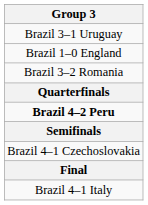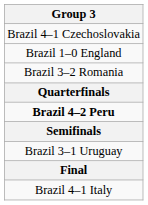(74, 33) Brazil 3–1 Uruguay -> (74, 33) Brazil 4–1 Czechoslovakia
(74, 151) Brazil 4–1 Czechoslovakia -> (74, 151) Brazil 3–1 Uruguay
